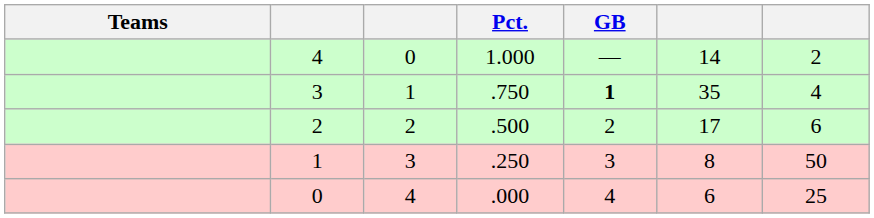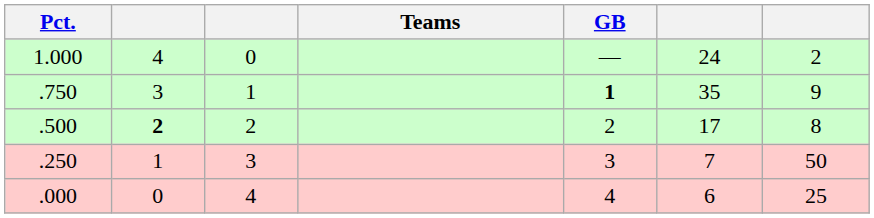columns swapped: (138, 21) <-> (510, 21)
(709, 56) 14 -> (709, 56) 24
(816, 91) 4 -> (816, 91) 9
(317, 126) normal -> (158, 126) bold
(816, 126) 6 -> (816, 126) 8
(709, 160) 8 -> (709, 160) 7
